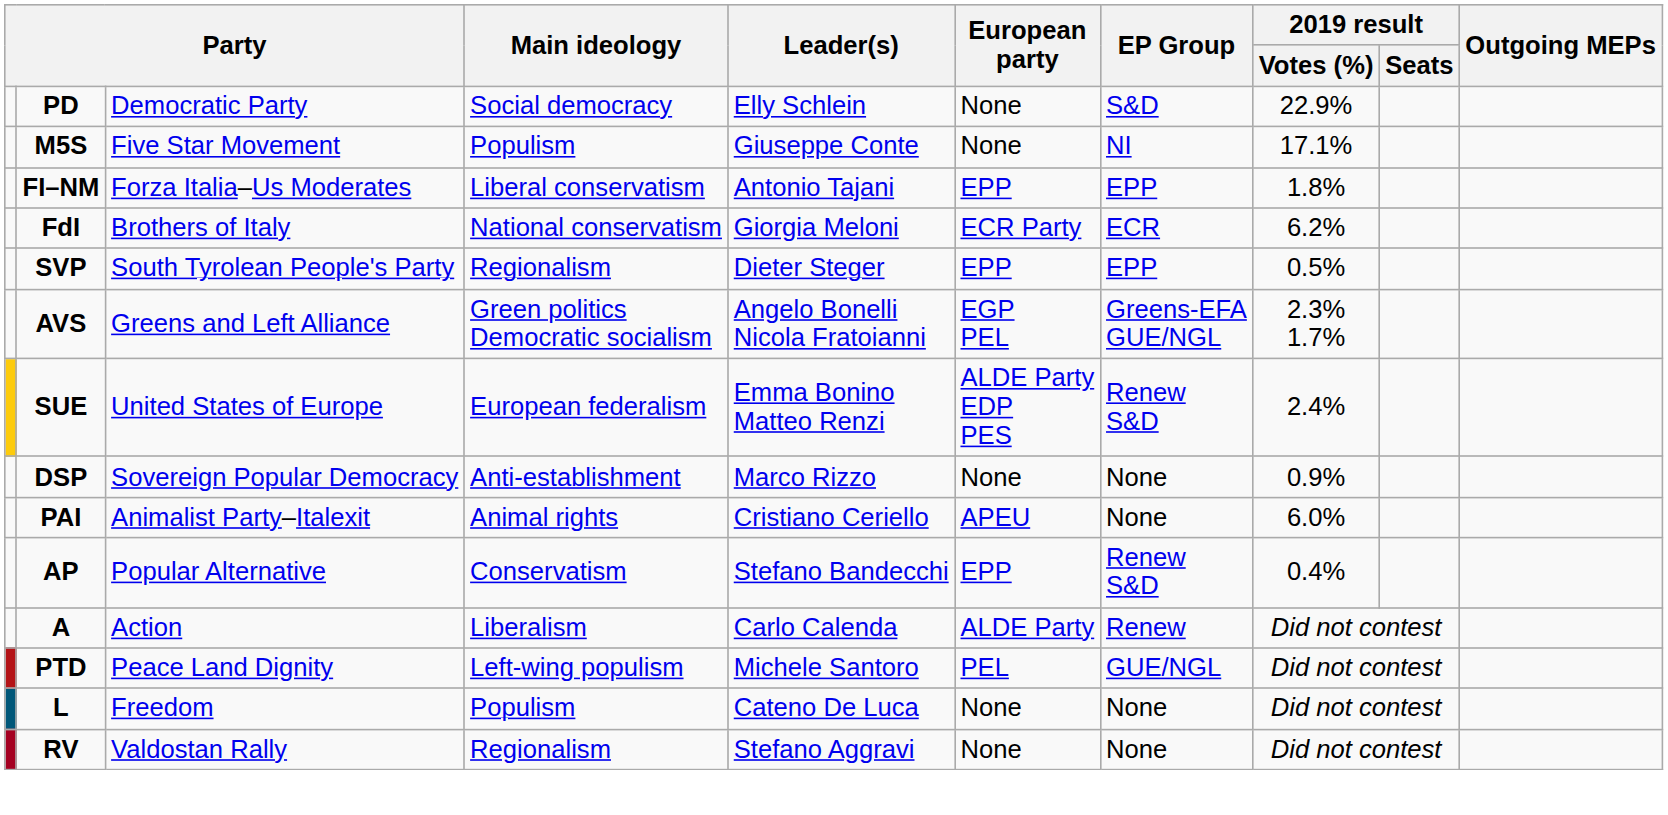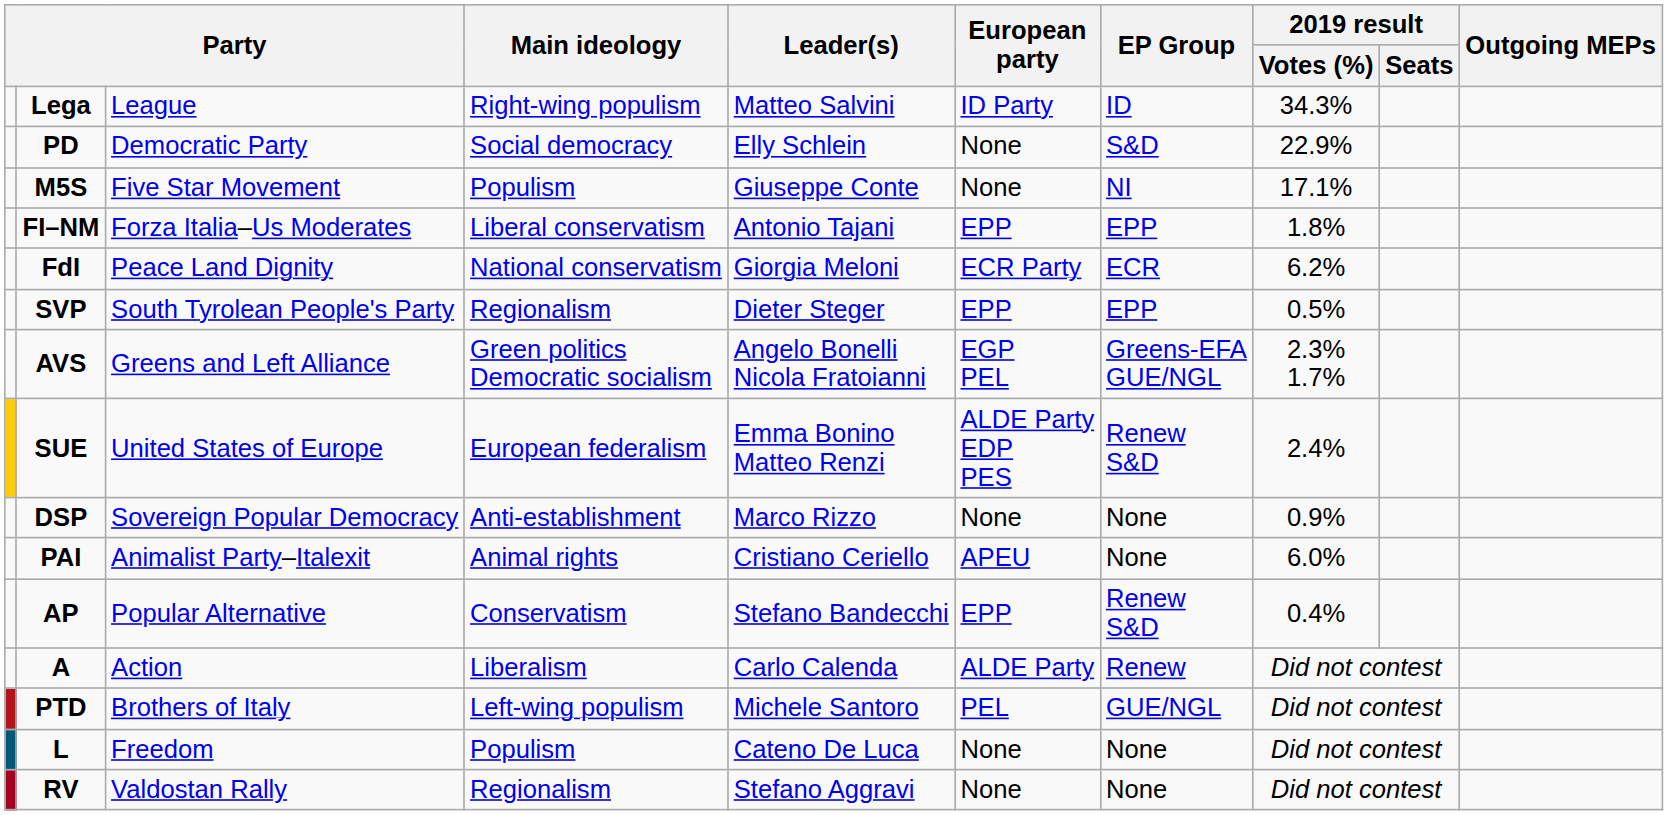+ row: (61, 106)
(201, 227) Brothers of Italy -> (222, 268) Peace Land Dignity
(222, 667) Peace Land Dignity -> (201, 708) Brothers of Italy
